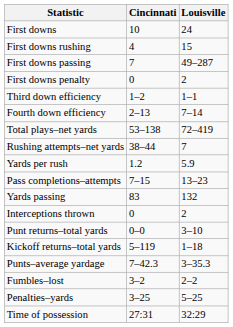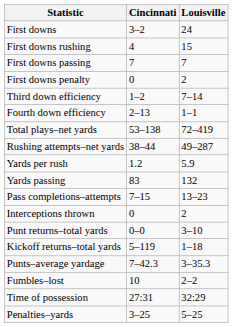(134, 29) 10 -> (137, 29) 3–2
(197, 63) 49–287 -> (184, 63) 7
(189, 96) 1–1 -> (192, 96) 7–14
(192, 113) 7–14 -> (189, 113) 1–1
(184, 146) 7 -> (197, 146) 49–287
rows swapped: (36, 197) <-> (64, 180)
(137, 280) 3–2 -> (134, 280) 10
rows swapped: (40, 297) <-> (47, 314)
